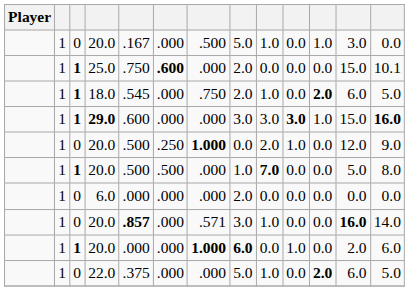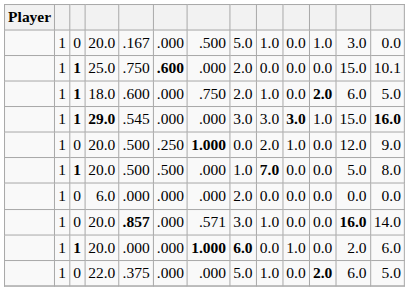(136, 94) .545 -> (136, 94) .600
(136, 119) .600 -> (136, 119) .545
